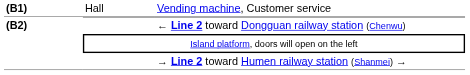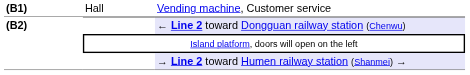(281, 25) no background -> (281, 25) lavender background
(282, 61) no background -> (282, 61) lavender background
